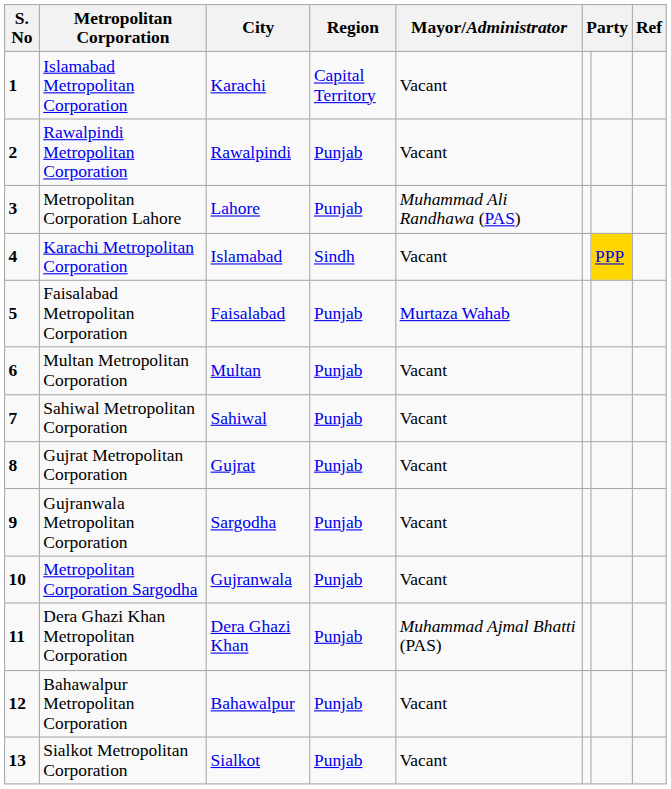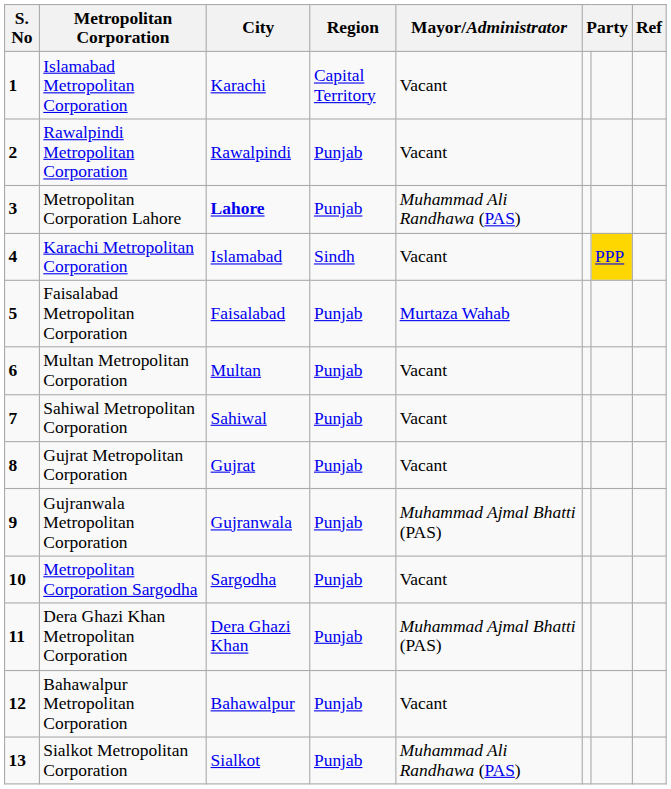(235, 209) normal -> (238, 209) bold
(243, 522) Sargodha -> (251, 522) Gujranwala
(423, 522) Vacant -> (488, 522) Muhammad Ajmal Bhatti (PAS)
(251, 579) Gujranwala -> (243, 579) Sargodha
(423, 760) Vacant -> (460, 760) Muhammad Ali Randhawa (PAS)
